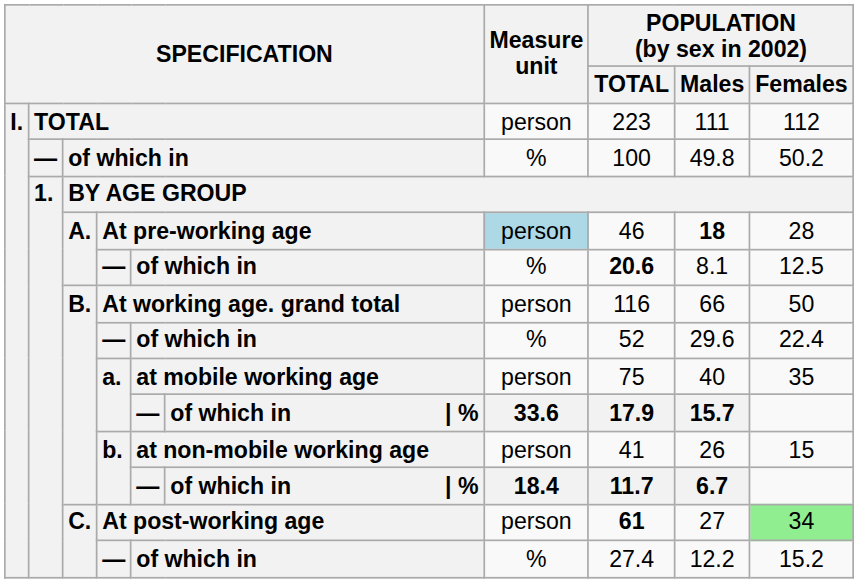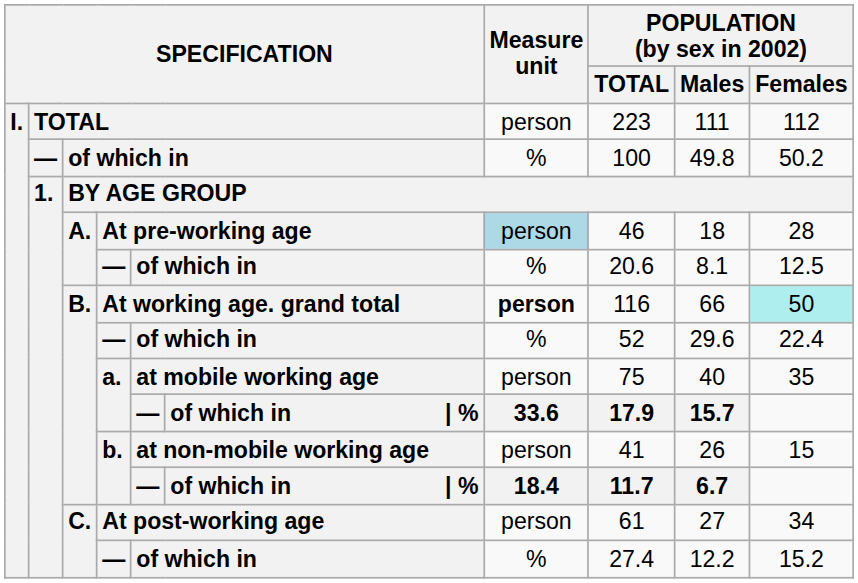(712, 230) bold -> (712, 230) normal
(632, 267) bold -> (632, 267) normal
(536, 303) normal -> (536, 303) bold
(801, 303) no background -> (801, 303) paleturquoise background
(632, 522) bold -> (632, 522) normal
(801, 522) lightgreen background -> (801, 522) no background
